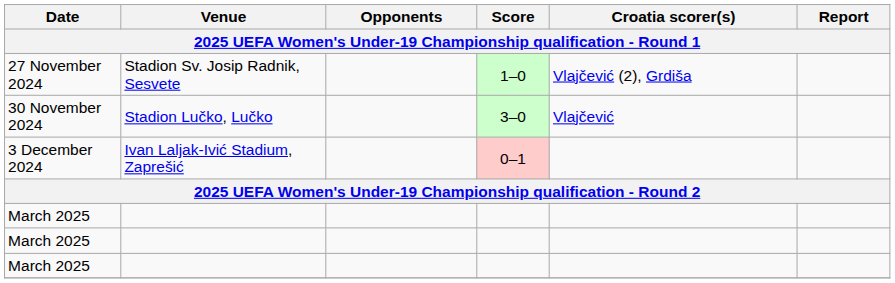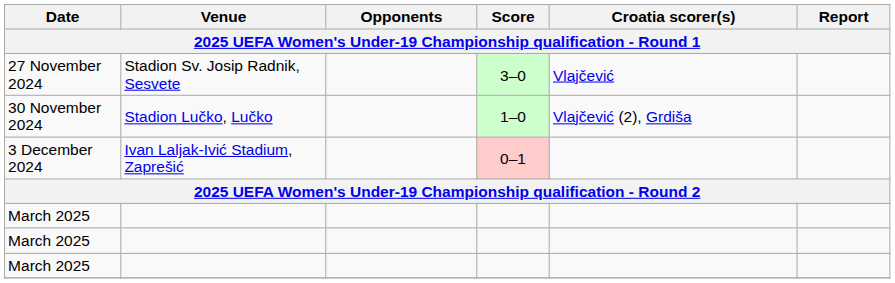(513, 75) 1–0 -> (513, 75) 3–0
(622, 75) Vlajčević (2), Grdiša -> (584, 75) Vlajčević
(513, 117) 3–0 -> (513, 117) 1–0
(584, 117) Vlajčević -> (622, 117) Vlajčević (2), Grdiša
